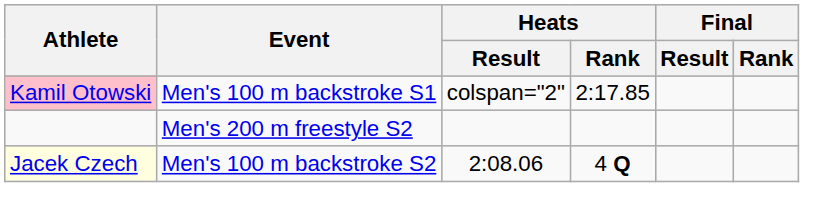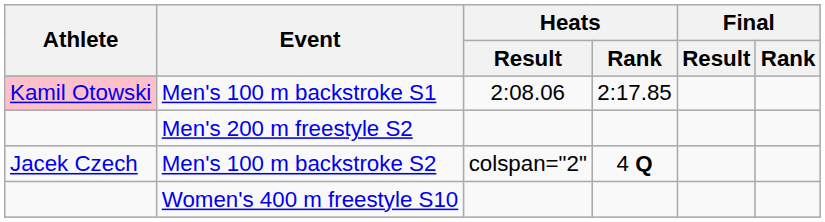(506, 93) colspan="2" -> (528, 93) 2:08.06
(74, 164) lightyellow background -> (74, 164) no background
(506, 164) 2:08.06 -> (528, 164) colspan="2"
+ row: (310, 199)
